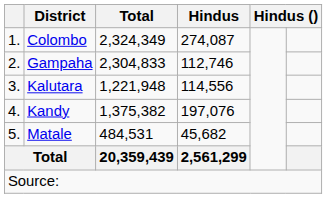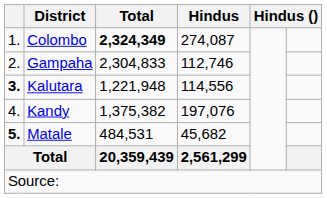(132, 39) normal -> (132, 39) bold
(14, 87) normal -> (14, 87) bold
(14, 134) normal -> (14, 134) bold
